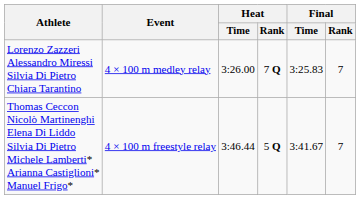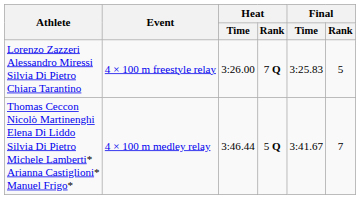(158, 69) 4 × 100 m medley relay -> (160, 69) 4 × 100 m freestyle relay
(340, 69) 7 -> (340, 69) 5
(160, 146) 4 × 100 m freestyle relay -> (158, 146) 4 × 100 m medley relay
